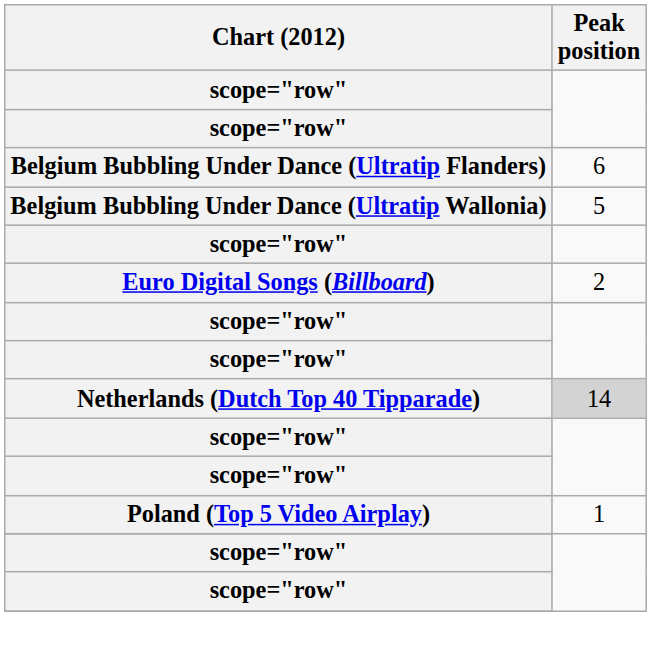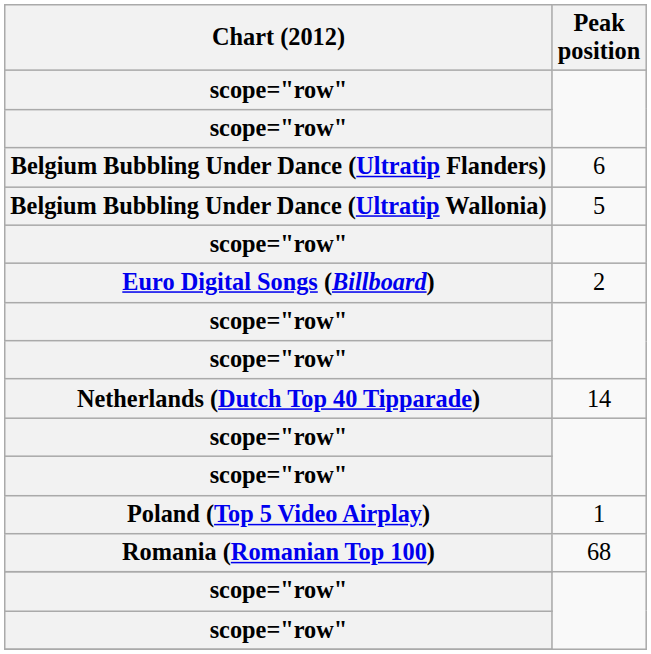(599, 398) lightgrey background -> (599, 398) no background
+ row: (278, 552)
